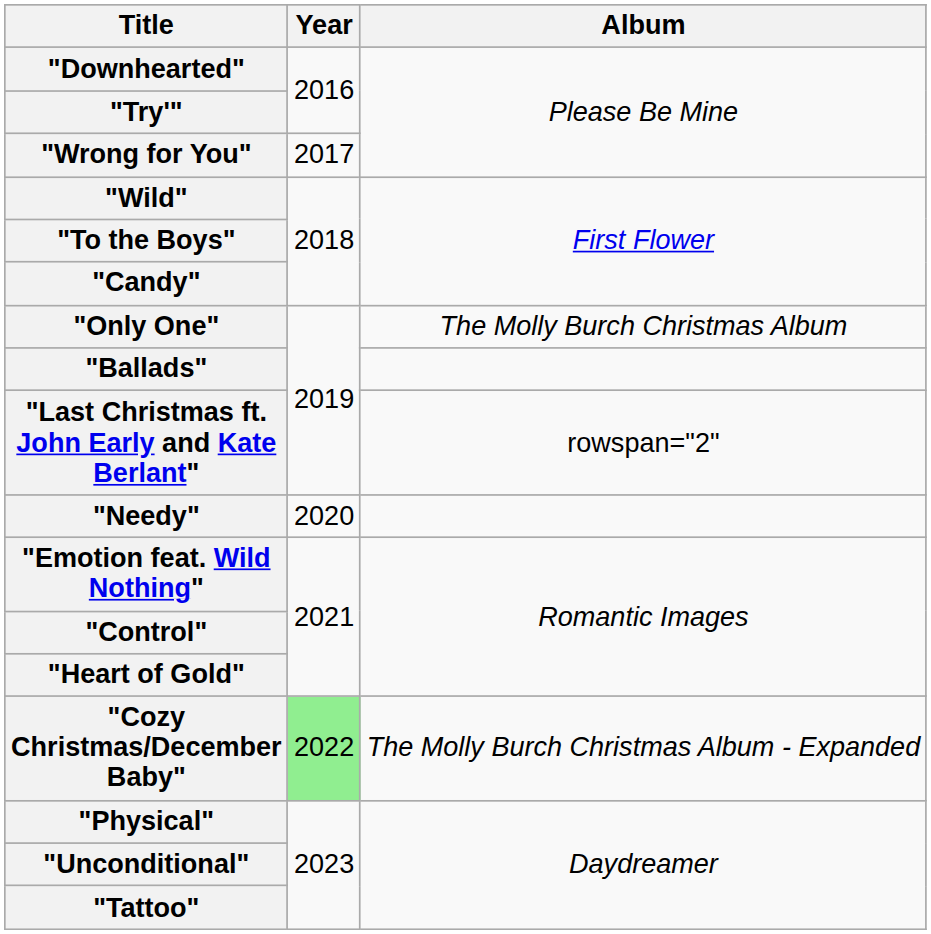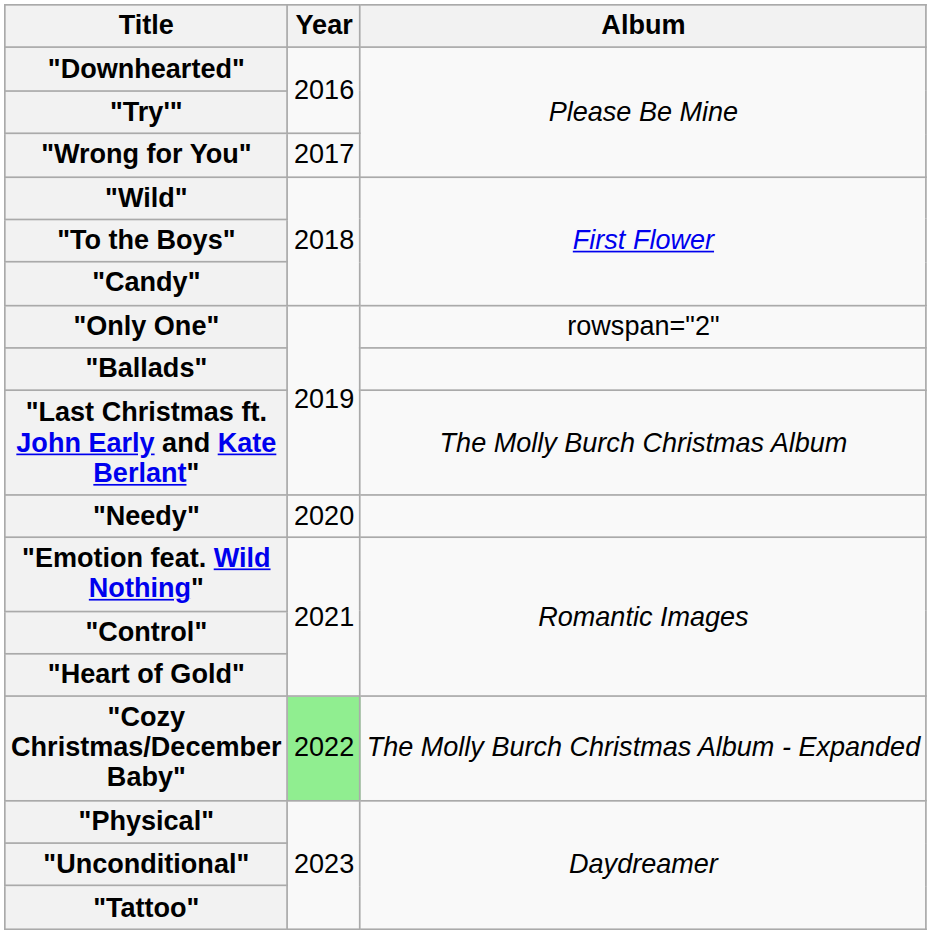(643, 326) The Molly Burch Christmas Album -> (643, 326) rowspan="2"
(643, 442) rowspan="2" -> (643, 442) The Molly Burch Christmas Album
